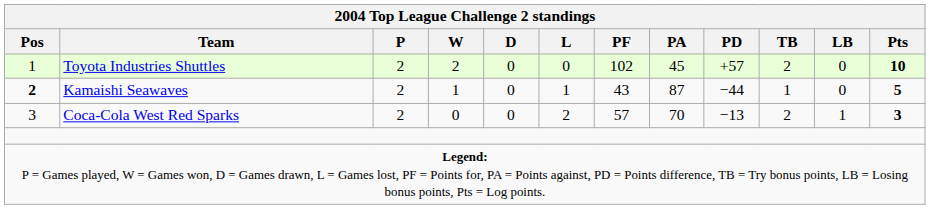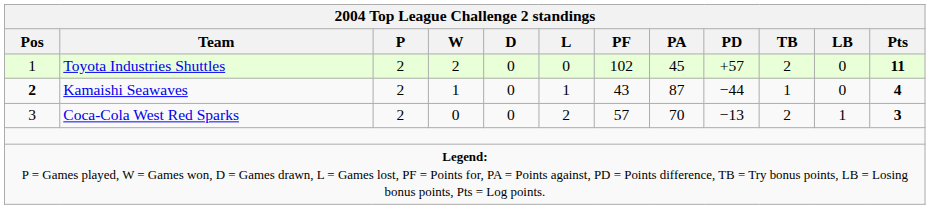(898, 66) 10 -> (898, 66) 11
(898, 90) 5 -> (898, 90) 4
